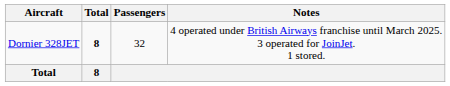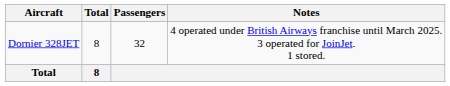(97, 43) bold -> (97, 43) normal
